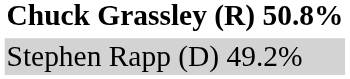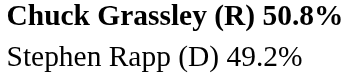(155, 56) lightgrey background -> (155, 56) no background
